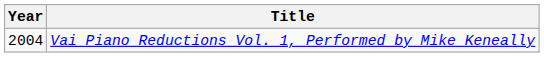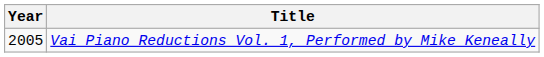(26, 40) 2004 -> (26, 40) 2005
